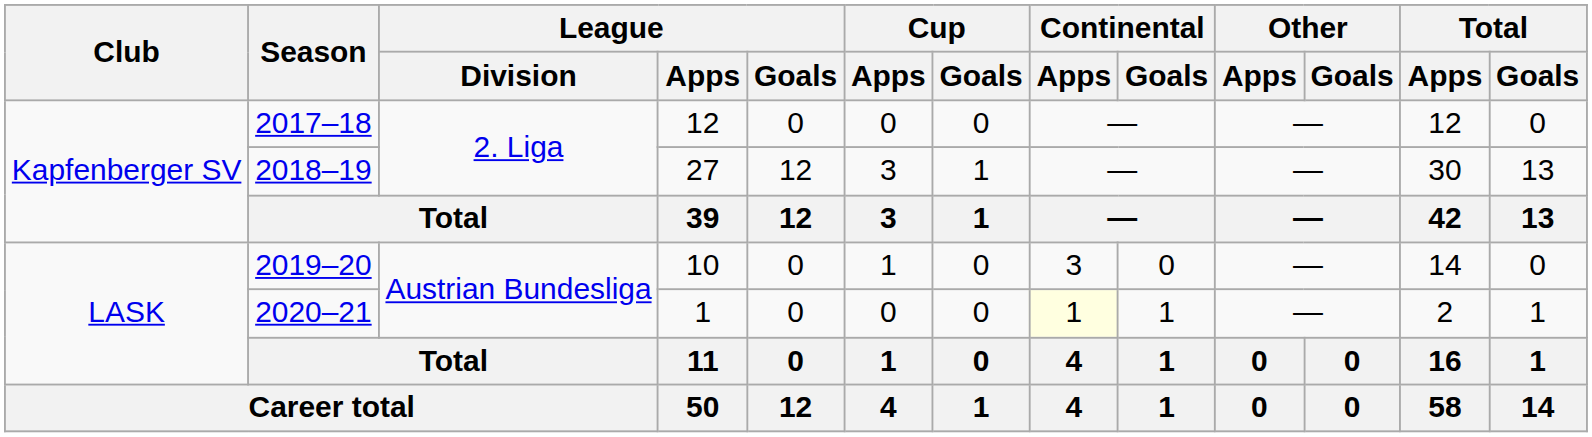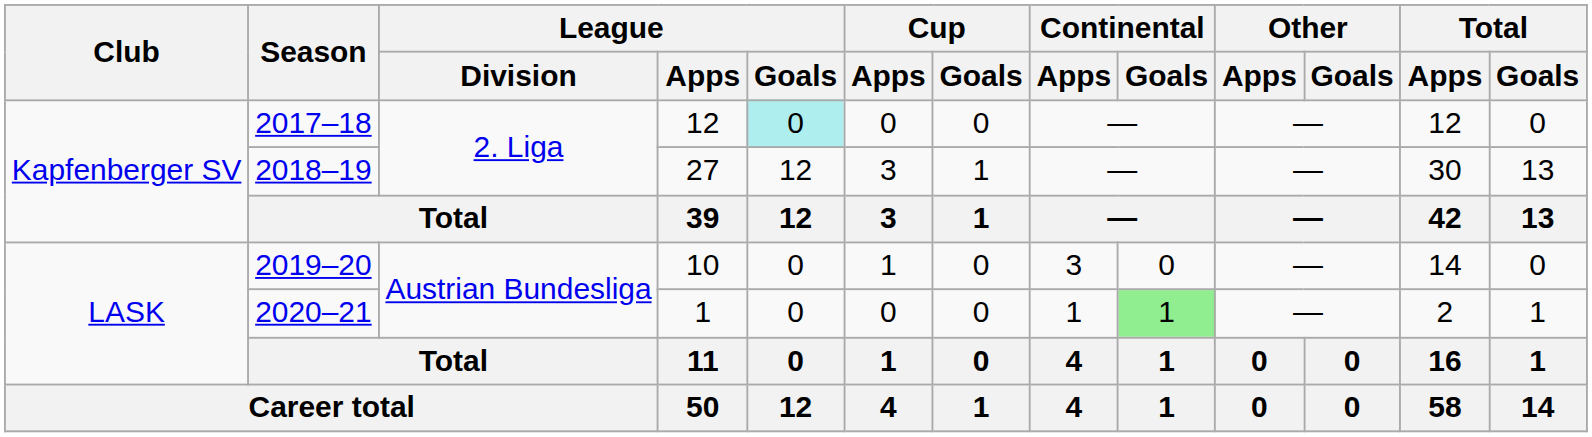(796, 123) no background -> (796, 123) paleturquoise background
(1074, 312) lightyellow background -> (1074, 312) no background
(1167, 312) no background -> (1167, 312) lightgreen background
